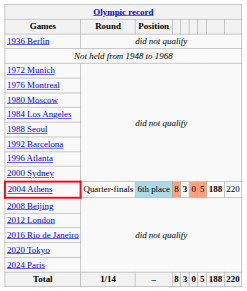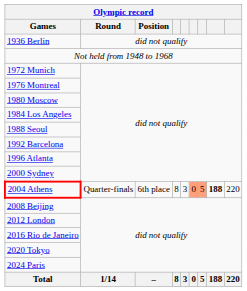(154, 190) lightblue background -> (154, 190) no background
(176, 190) lightsalmon background -> (176, 190) no background
(185, 190) bold -> (185, 190) normal
